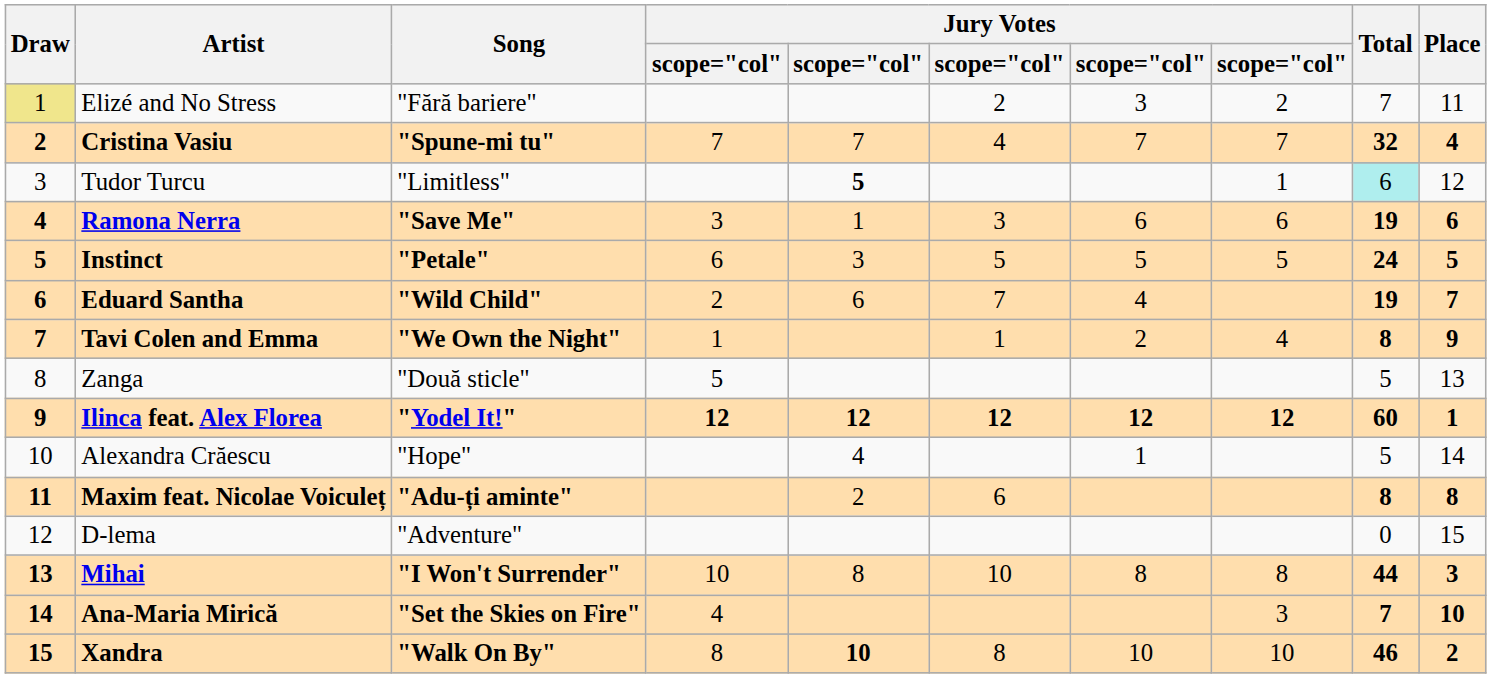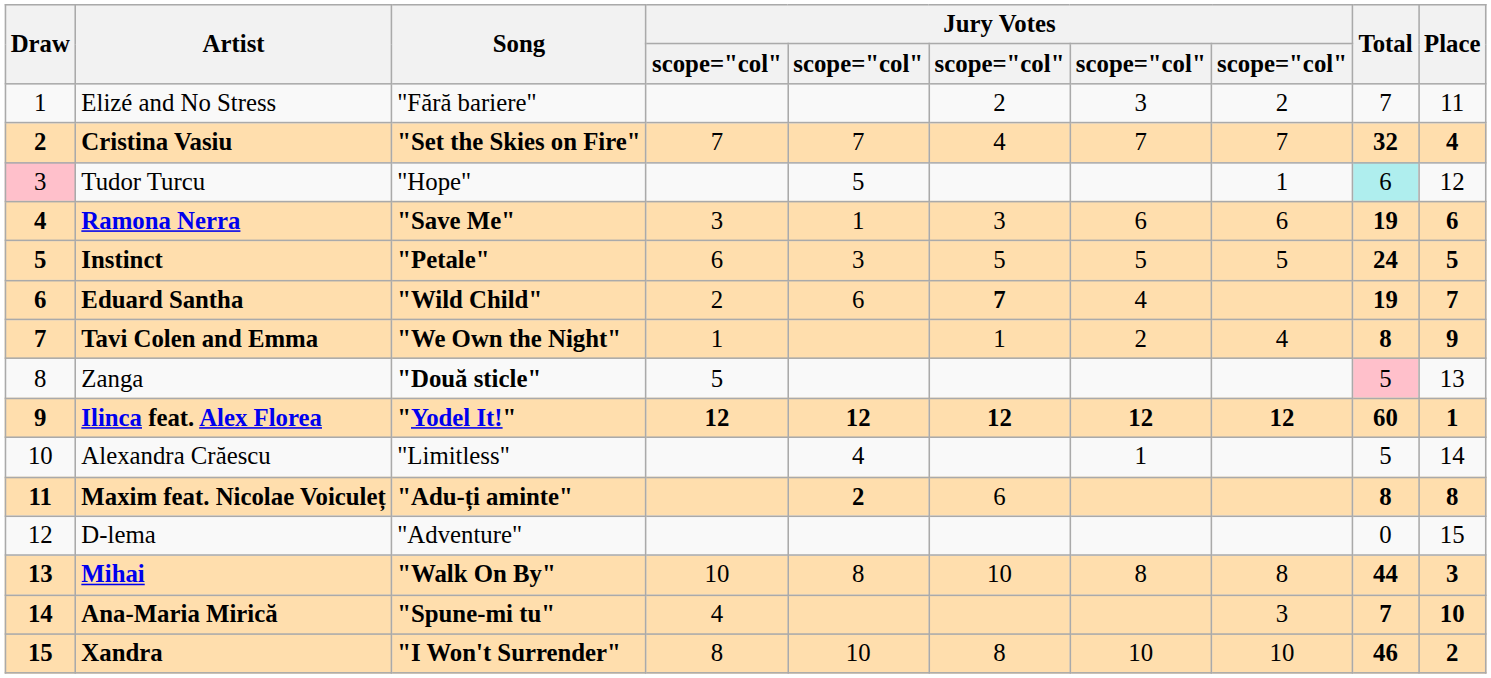(40, 102) khaki background -> (40, 102) no background
(476, 142) "Spune-mi tu" -> (519, 142) "Set the Skies on Fire"
(40, 181) no background -> (40, 181) pink background
(453, 181) "Limitless" -> (434, 181) "Hope"
(858, 181) bold -> (858, 181) normal
(999, 299) normal -> (999, 299) bold
(463, 378) normal -> (469, 378) bold
(1385, 378) no background -> (1385, 378) pink background
(434, 456) "Hope" -> (453, 456) "Limitless"
(858, 496) normal -> (858, 496) bold
(509, 574) "I Won't Surrender" -> (476, 574) "Walk On By"
(519, 614) "Set the Skies on Fire" -> (476, 614) "Spune-mi tu"
(476, 653) "Walk On By" -> (509, 653) "I Won't Surrender"
(858, 653) bold -> (858, 653) normal
